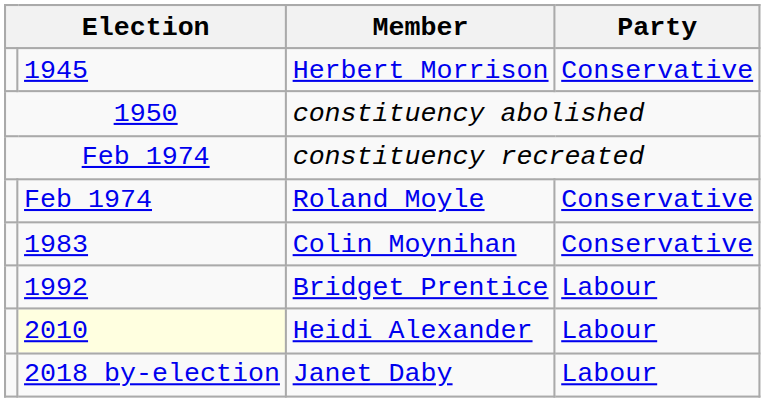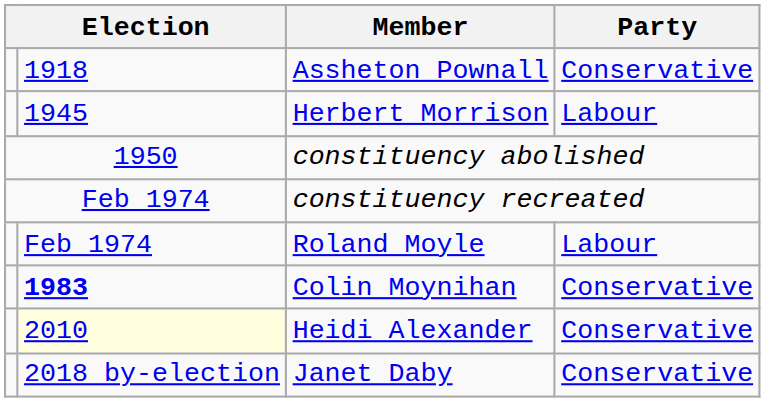+ row: (421, 70)
(657, 70) Conservative -> (609, 114) Labour
(657, 200) Conservative -> (609, 244) Labour
(56, 244) normal -> (56, 287) bold
- row: (421, 287)
(609, 331) Labour -> (657, 331) Conservative
(609, 374) Labour -> (657, 374) Conservative
